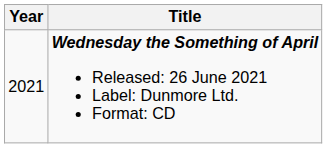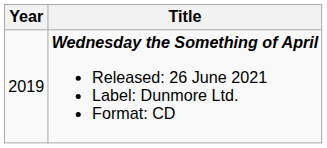(26, 86) 2021 -> (26, 86) 2019
